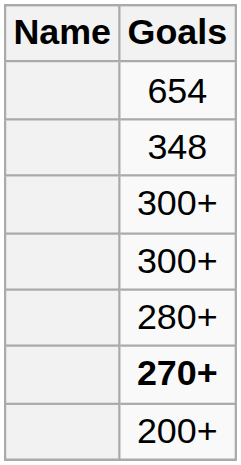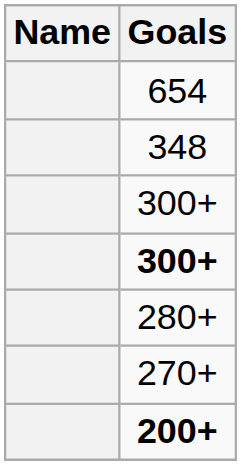(177, 260) normal -> (177, 260) bold
(177, 373) bold -> (177, 373) normal
(177, 430) normal -> (177, 430) bold
